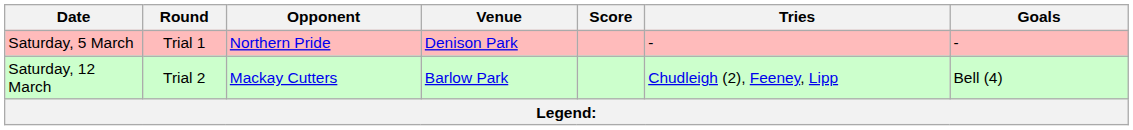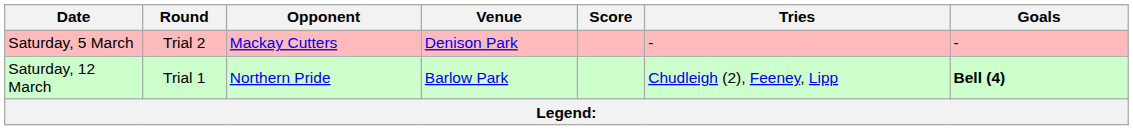(184, 43) Trial 1 -> (184, 43) Trial 2
(280, 43) Northern Pride -> (284, 43) Mackay Cutters
(184, 77) Trial 2 -> (184, 77) Trial 1
(284, 77) Mackay Cutters -> (280, 77) Northern Pride
(978, 77) normal -> (979, 77) bold
